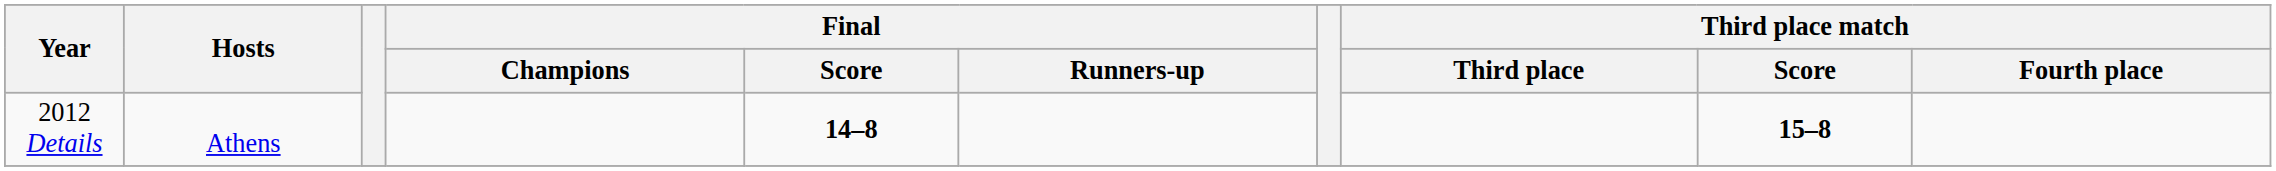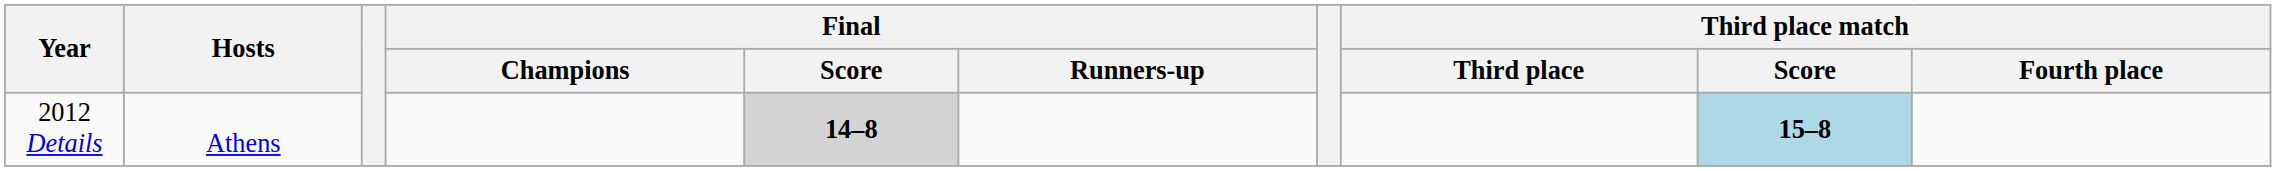(851, 129) no background -> (851, 129) lightgrey background
(1805, 129) no background -> (1805, 129) lightblue background
